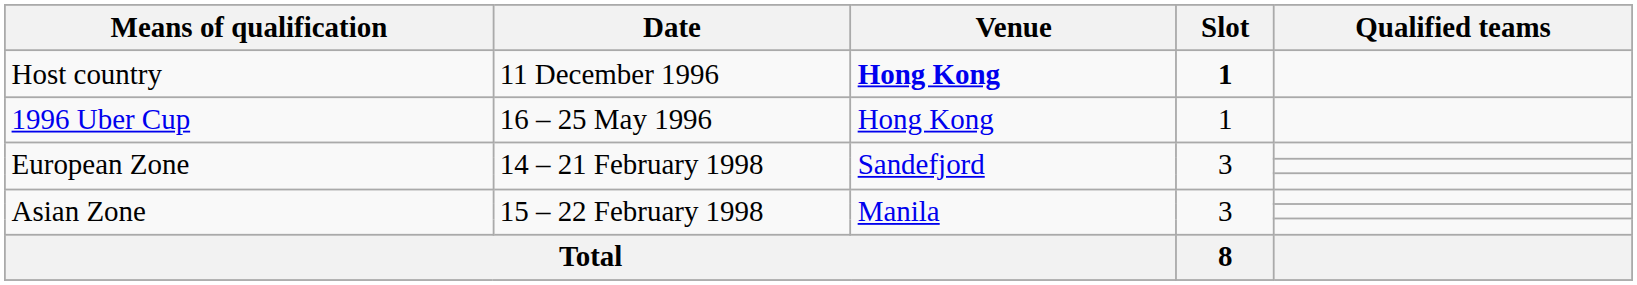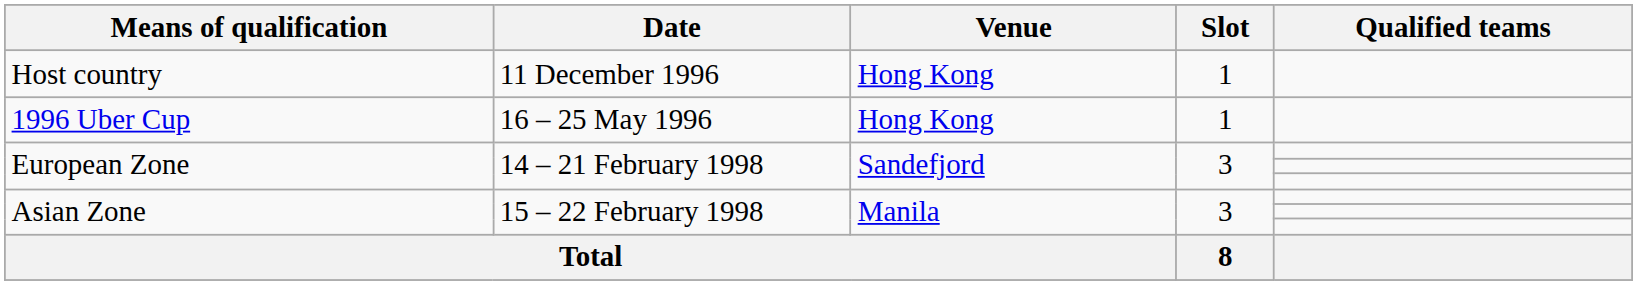(929, 73) bold -> (926, 73) normal
(1225, 73) bold -> (1225, 73) normal
